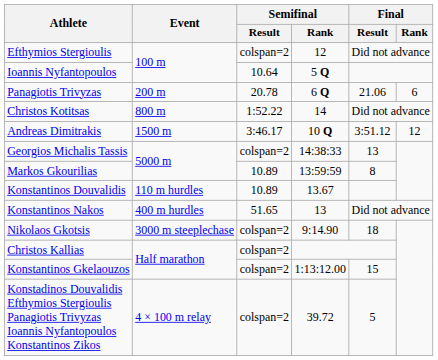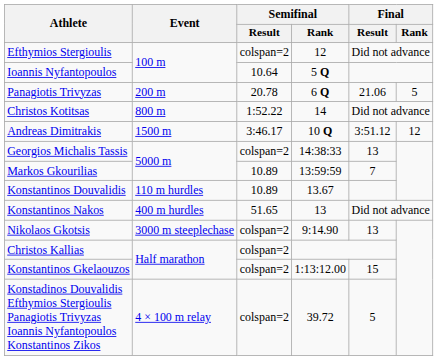(414, 92) 6 -> (414, 92) 5
(373, 171) 8 -> (373, 171) 7
(373, 230) 18 -> (373, 230) 13
